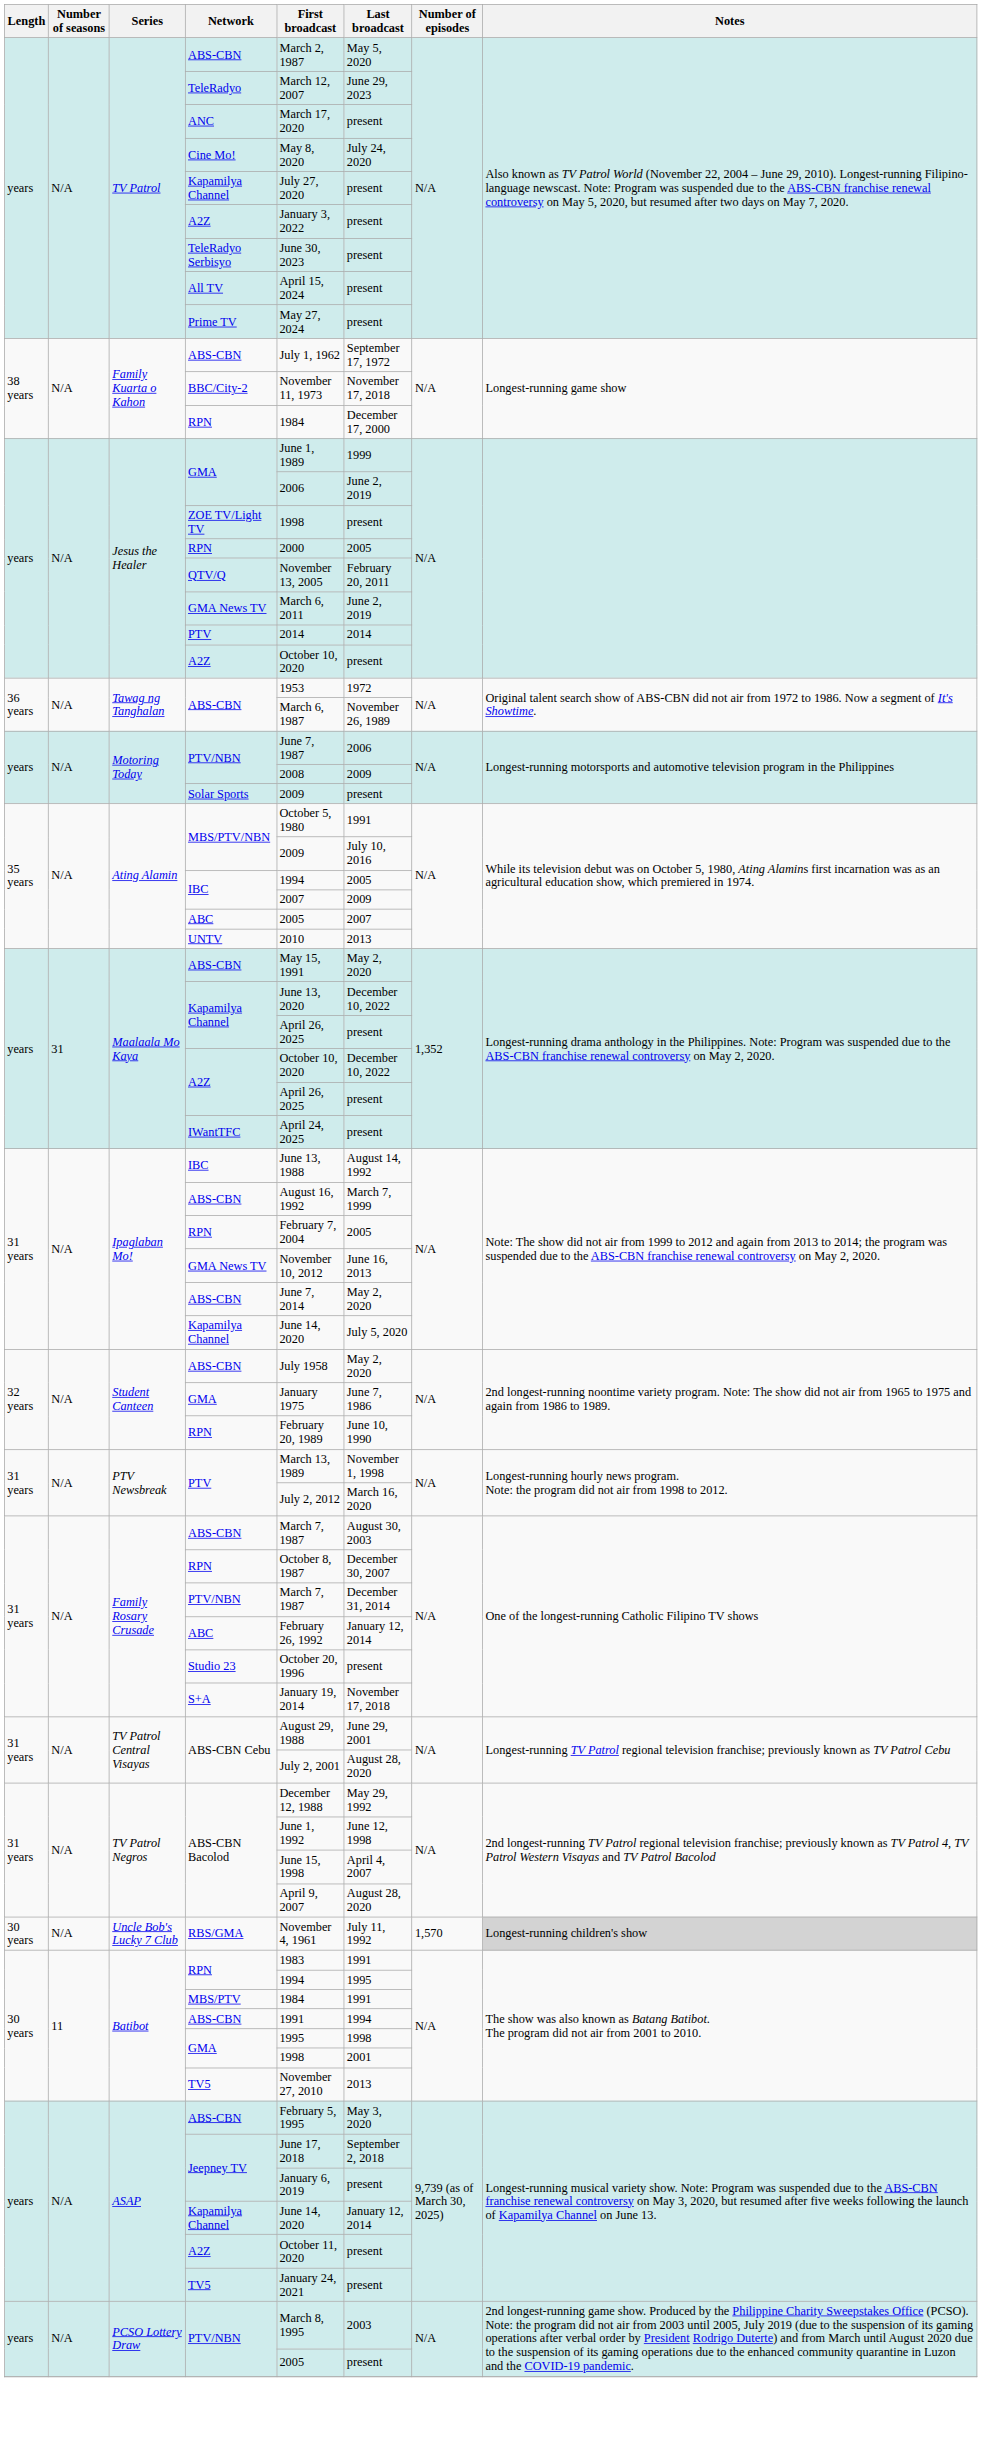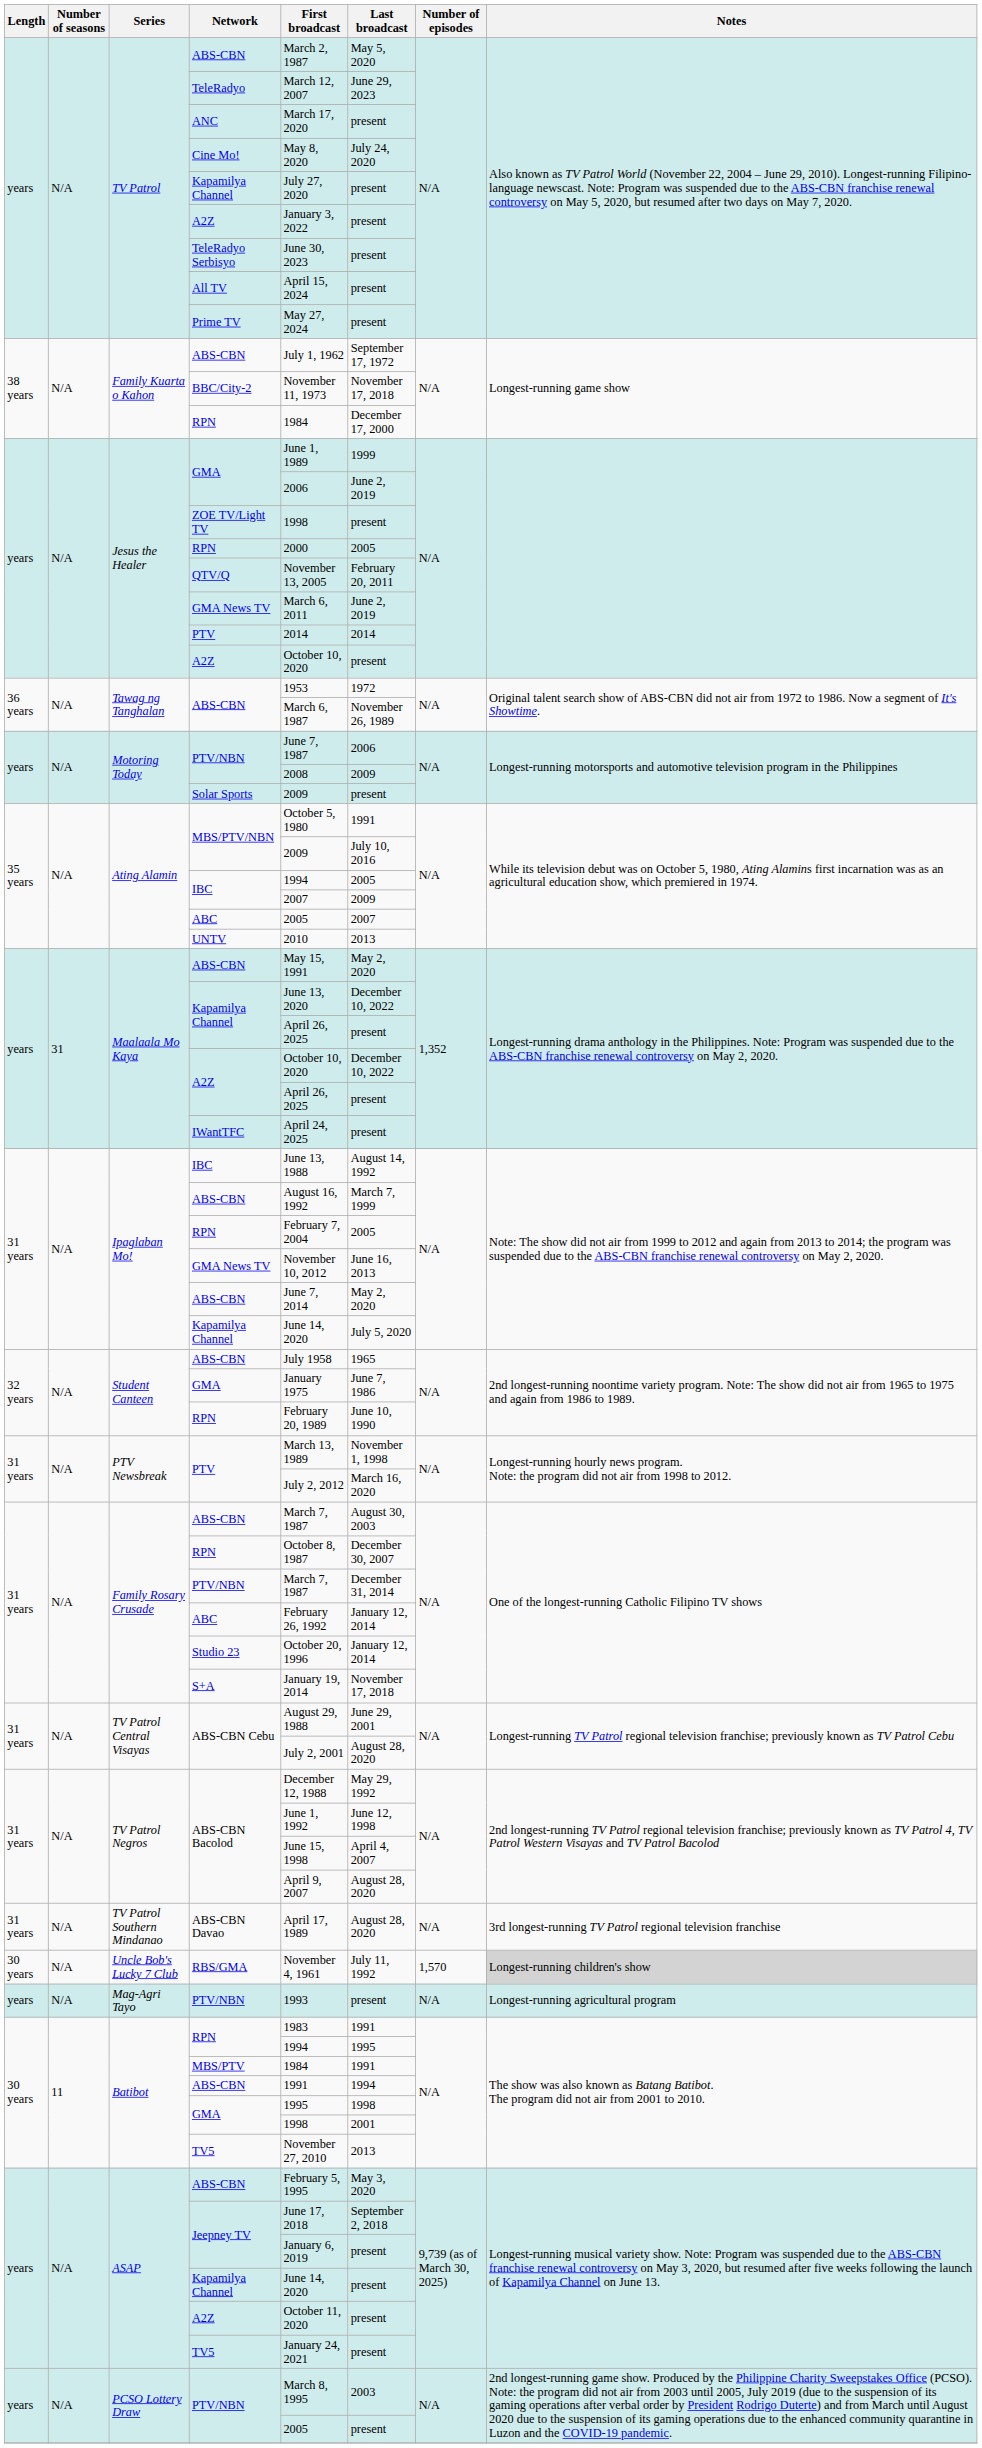(364, 1366) May 2, 2020 -> (363, 1359) 1965
(365, 1666) present -> (379, 1652) January 12, 2014
+ row: (137, 1926)
+ row: (136, 2000)
(375, 2218) January 12, 2014 -> (368, 2284) present
